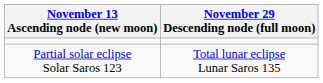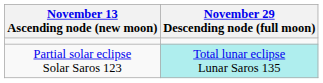(239, 61) no background -> (239, 61) paleturquoise background
